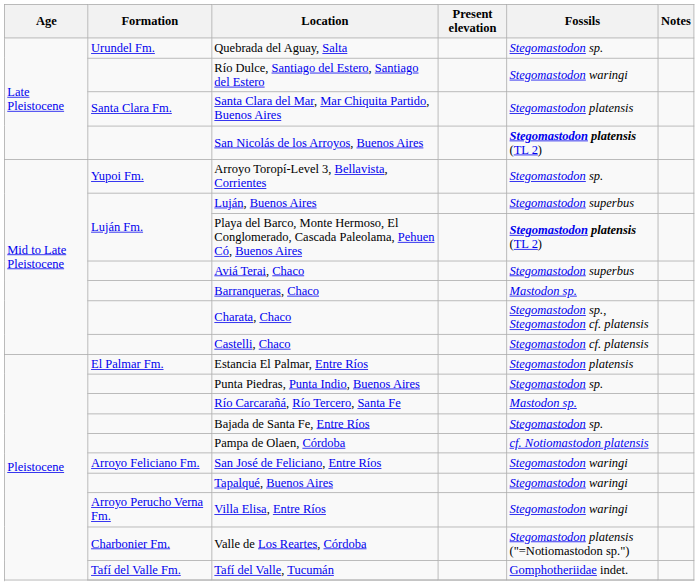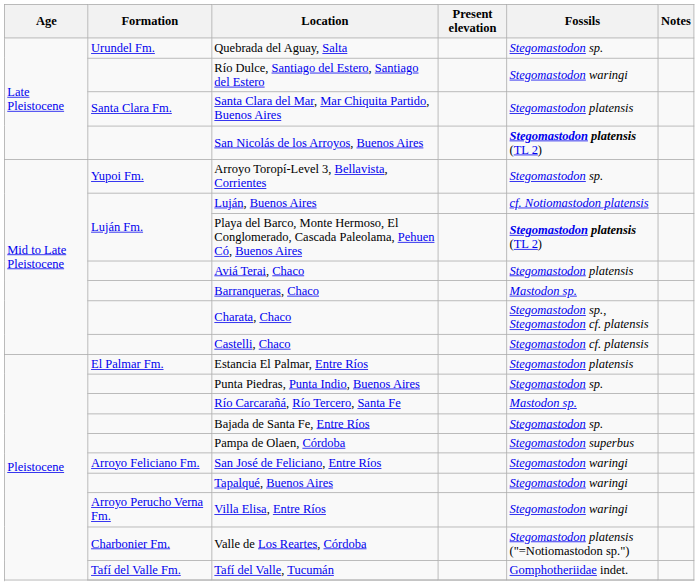(572, 203) Stegomastodon superbus -> (579, 203) cf. Notiomastodon platensis
(572, 271) Stegomastodon superbus -> (571, 271) Stegomastodon platensis
(579, 443) cf. Notiomastodon platensis -> (572, 443) Stegomastodon superbus
